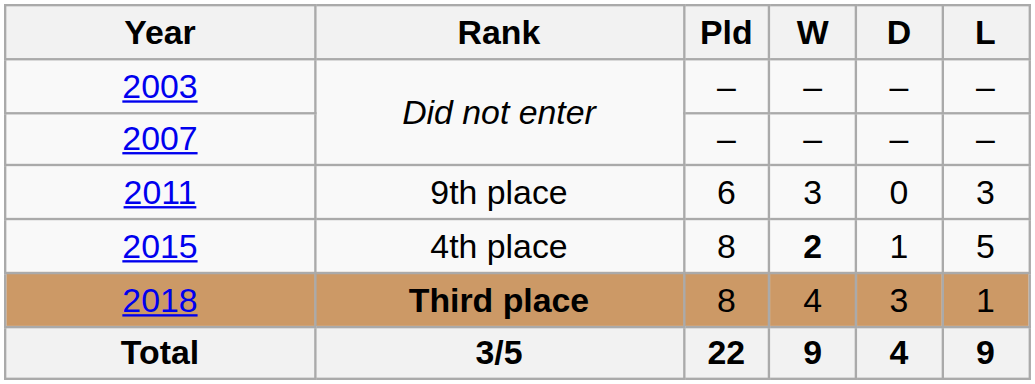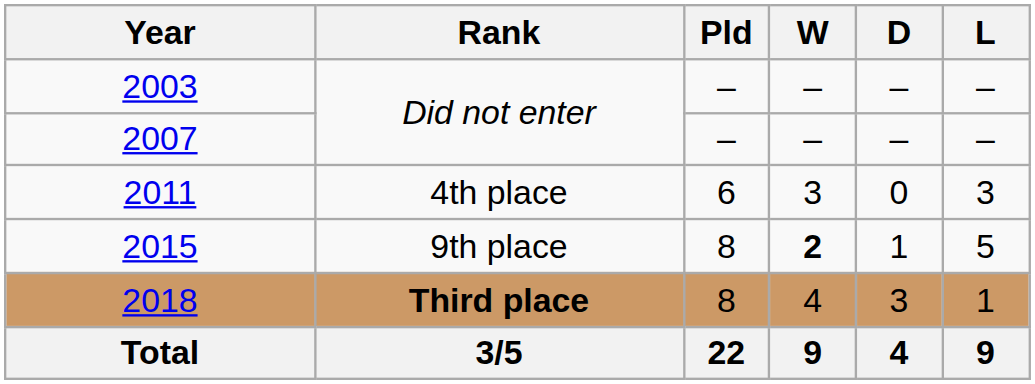(499, 193) 9th place -> (499, 193) 4th place
(499, 246) 4th place -> (499, 246) 9th place
